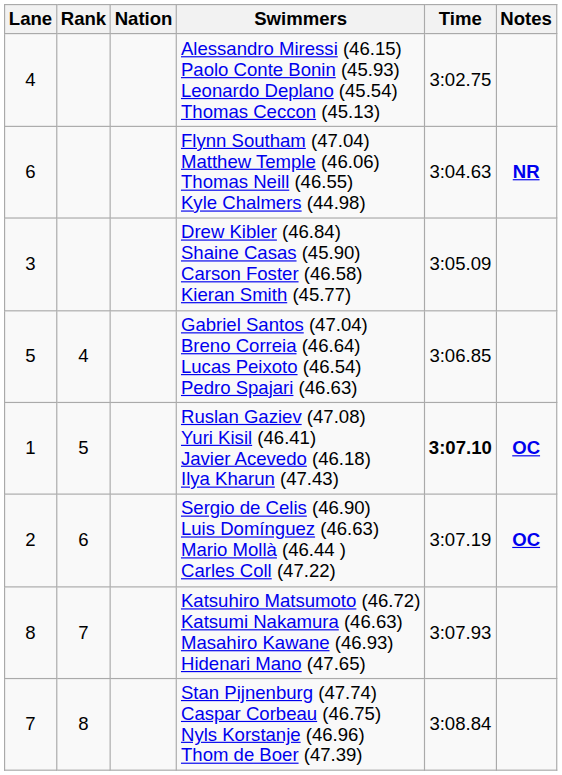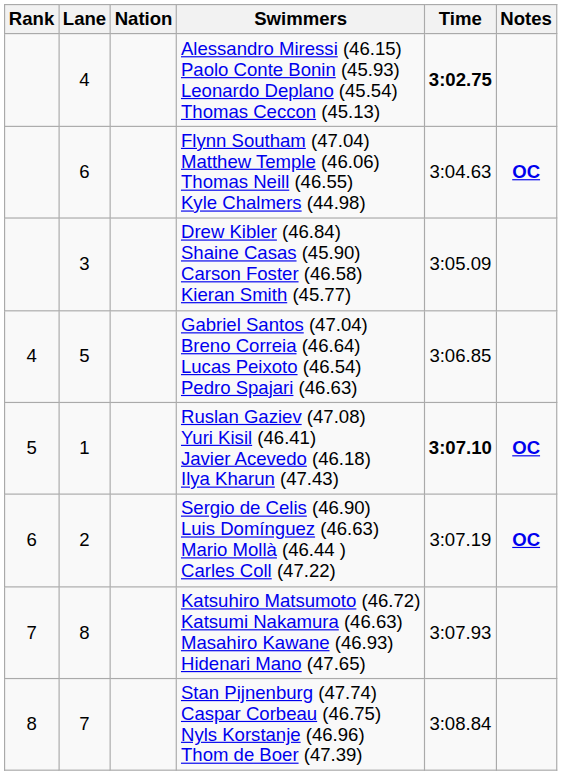columns swapped: (83, 19) <-> (31, 19)
(460, 79) normal -> (460, 79) bold
(526, 172) NR -> (526, 172) OC
